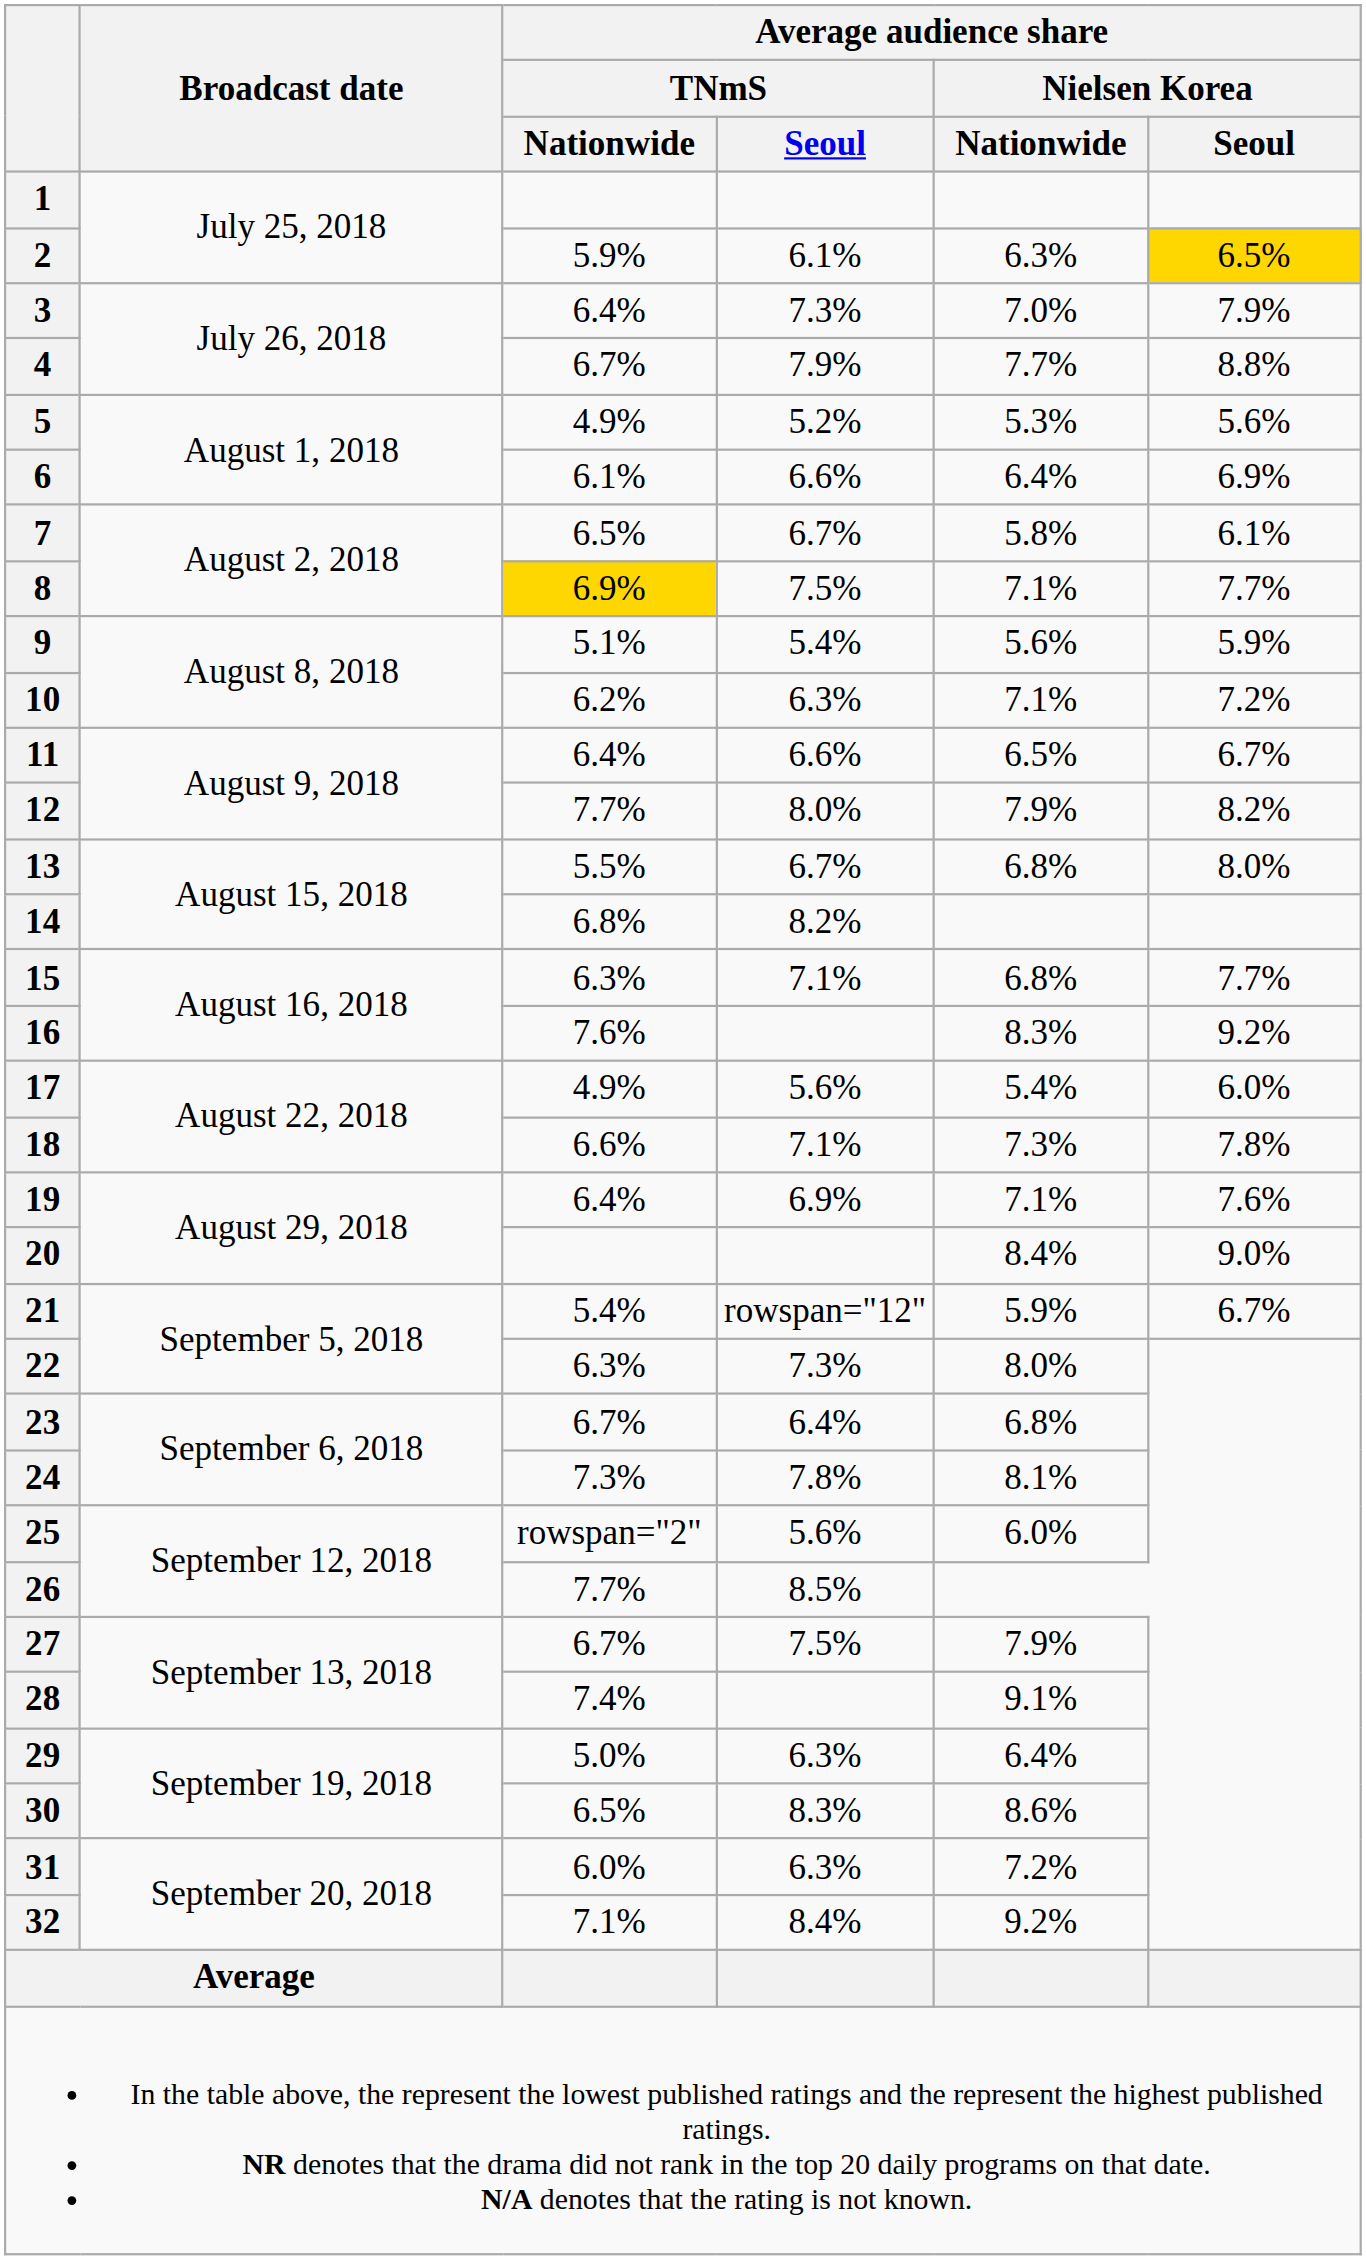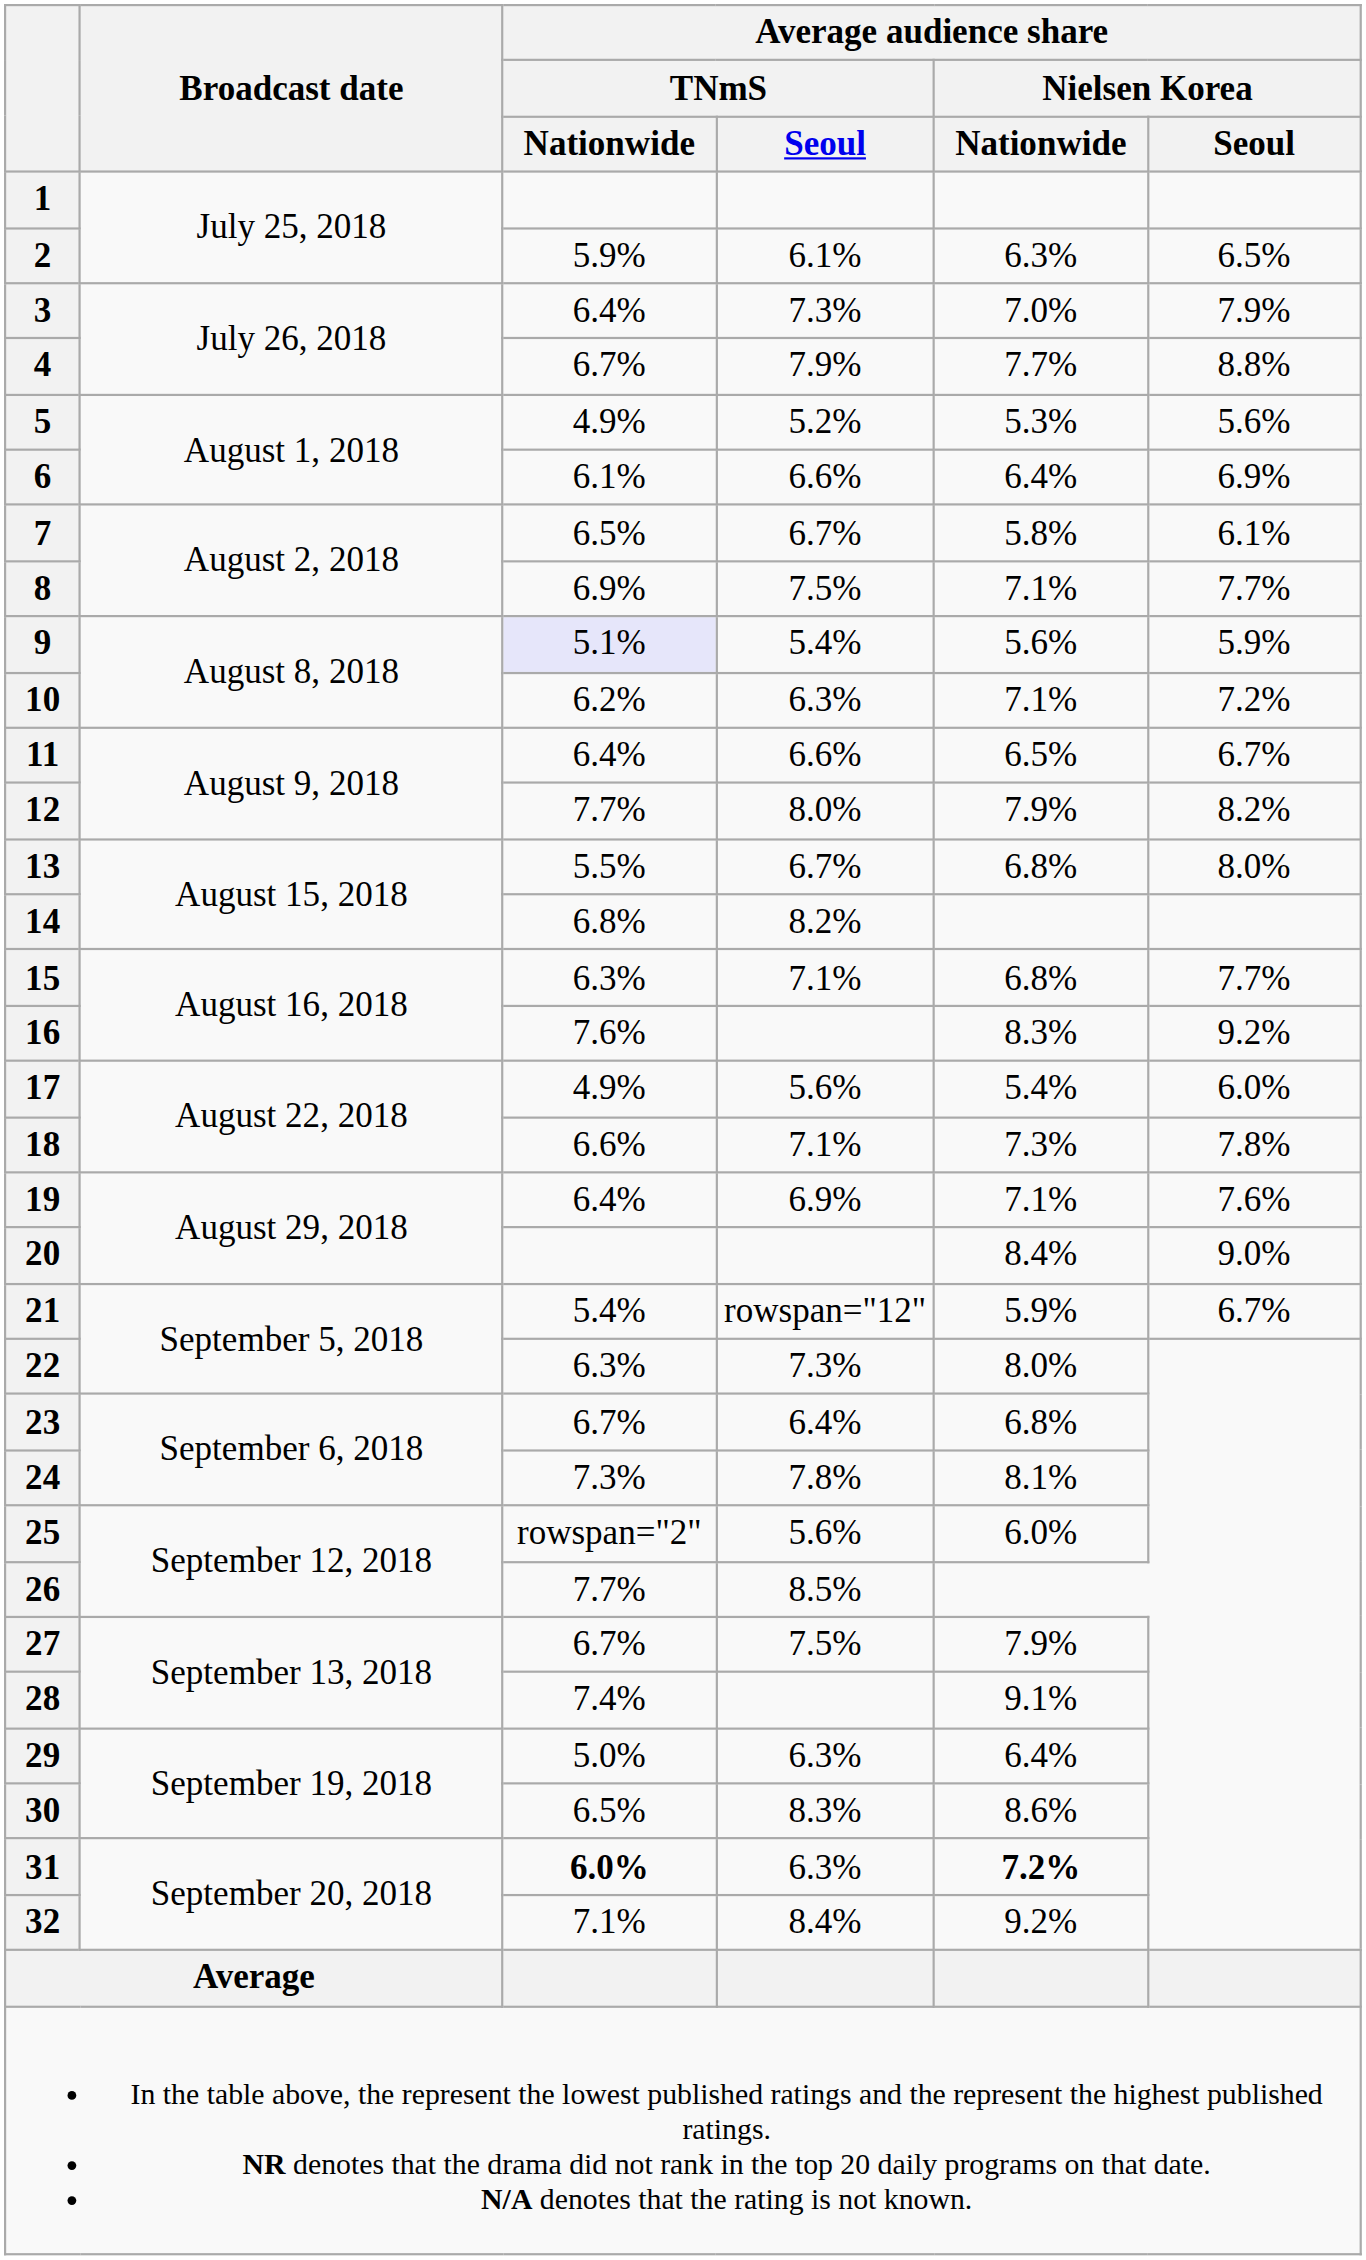(1254, 254) gold background -> (1254, 254) no background
(609, 587) gold background -> (609, 587) no background
(609, 643) no background -> (609, 643) lavender background
(609, 1866) normal -> (609, 1866) bold
(1041, 1866) normal -> (1041, 1866) bold
